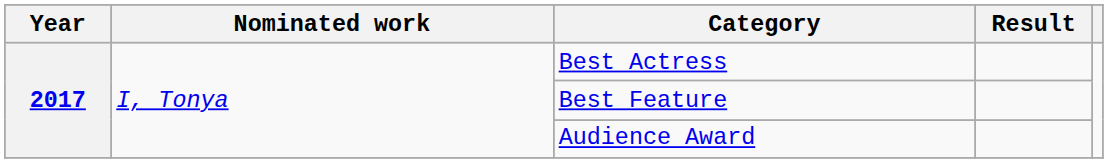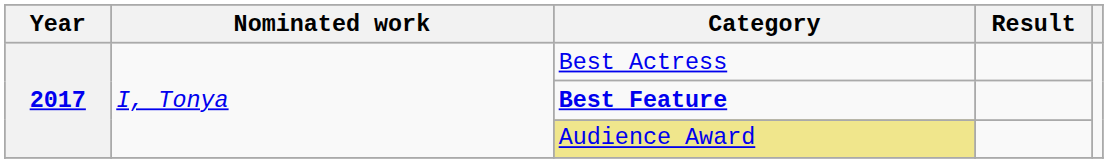(643, 100) normal -> (643, 100) bold
(657, 138) no background -> (657, 138) khaki background
